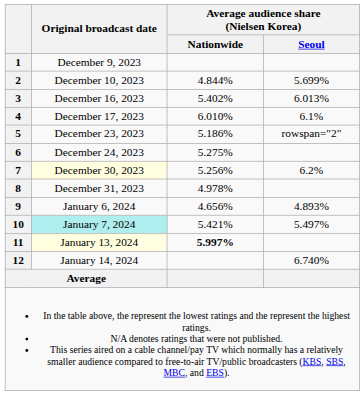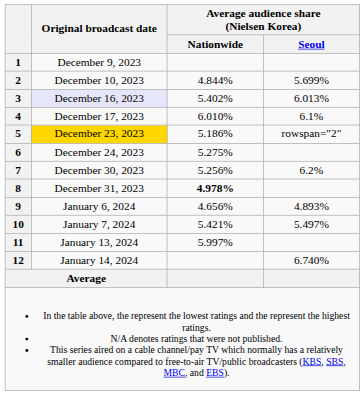(99, 98) no background -> (99, 98) lavender background
(99, 134) no background -> (99, 134) gold background
(99, 170) lightyellow background -> (99, 170) no background
(215, 188) normal -> (215, 188) bold
(99, 224) paleturquoise background -> (99, 224) no background
(99, 242) lightyellow background -> (99, 242) no background
(215, 242) bold -> (215, 242) normal
